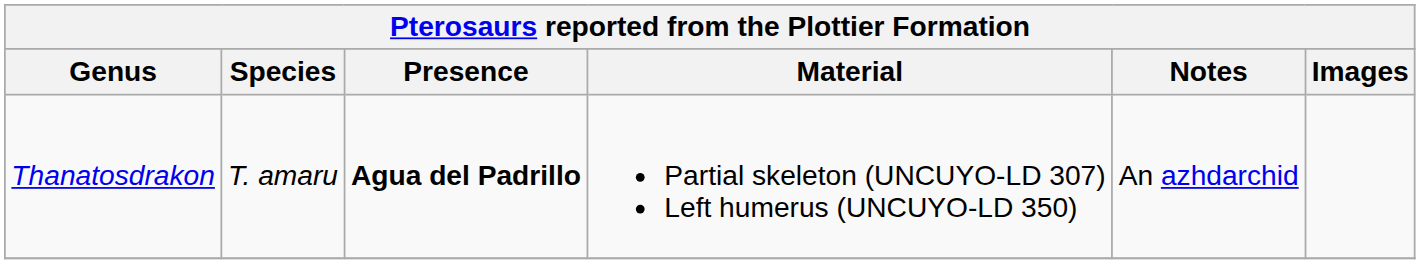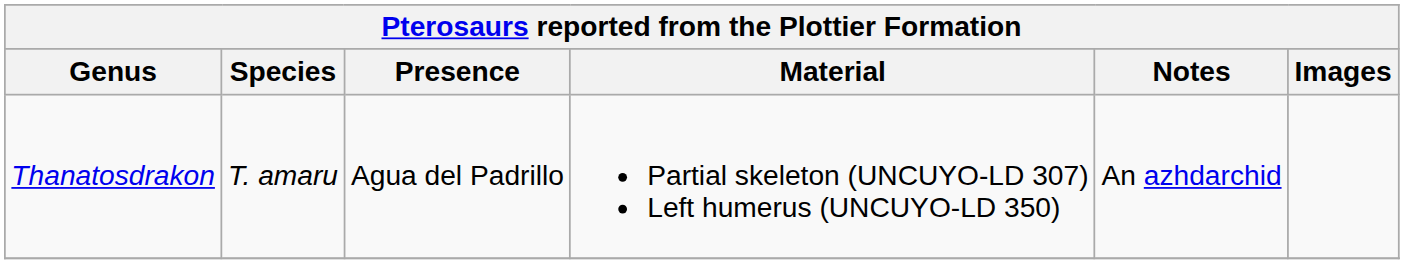(466, 175) bold -> (457, 175) normal
